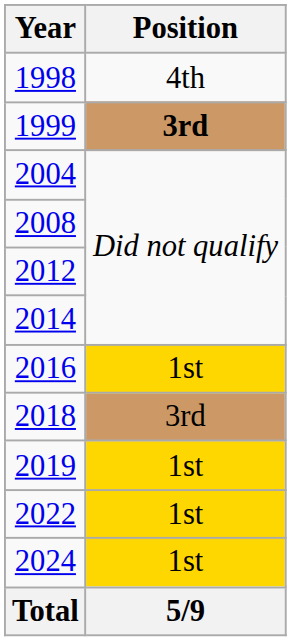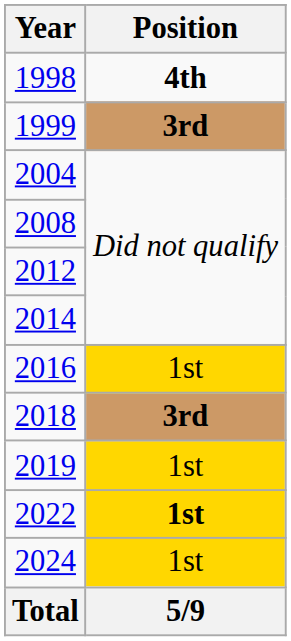(185, 77) normal -> (185, 77) bold
(185, 416) normal -> (185, 416) bold
(185, 513) normal -> (185, 513) bold
